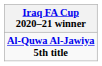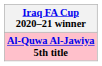(51, 46) no background -> (51, 46) pink background
